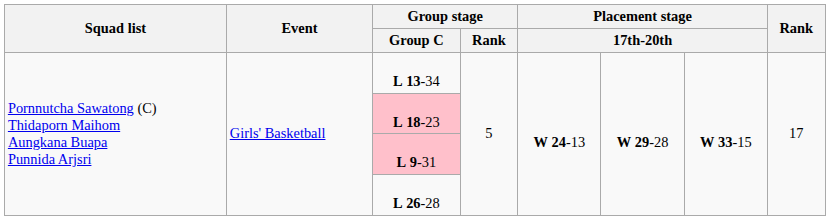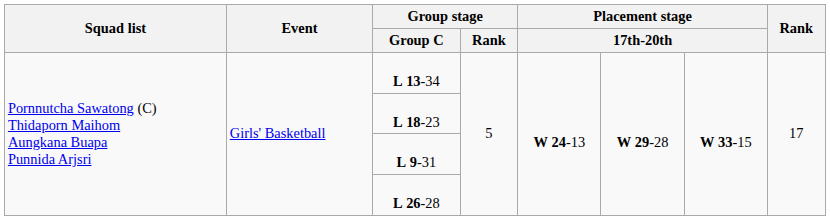(416, 122) pink background -> (416, 122) no background
(416, 162) pink background -> (416, 162) no background
